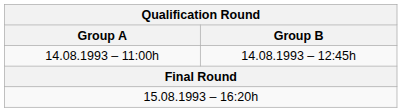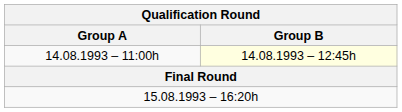(299, 55) no background -> (299, 55) lightyellow background
